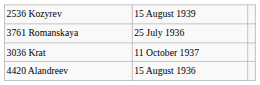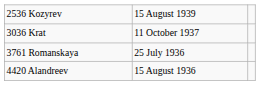rows swapped: (26, 52) <-> (43, 33)
